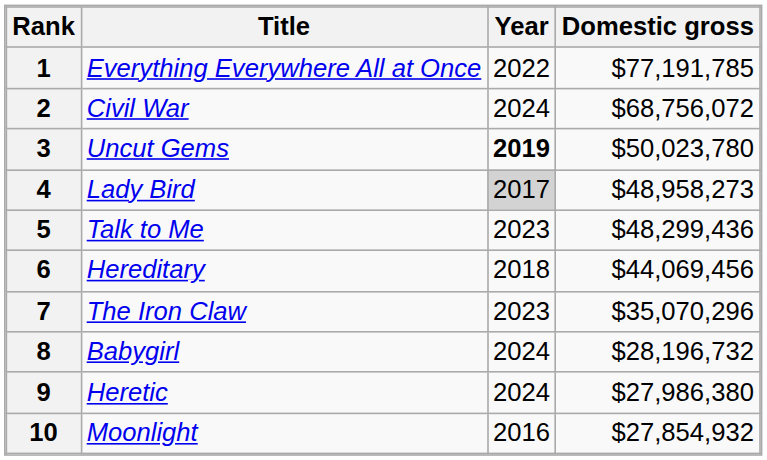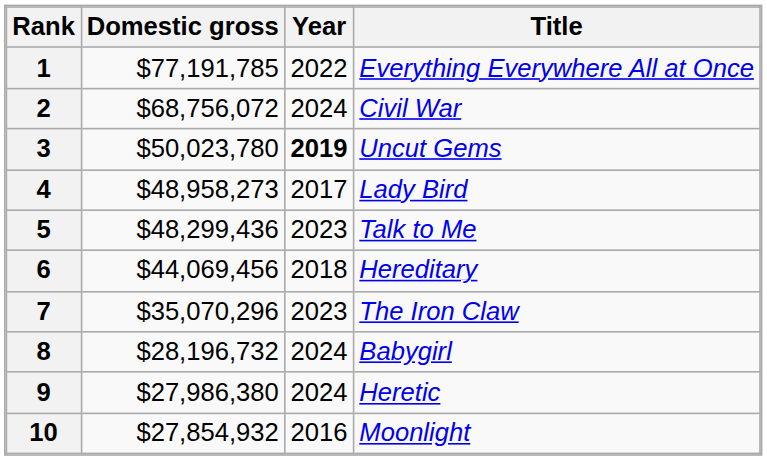columns swapped: (284, 27) <-> (658, 27)
(522, 189) lightgrey background -> (319, 189) no background
